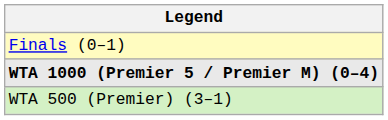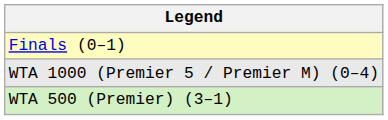(194, 73) bold -> (194, 73) normal
